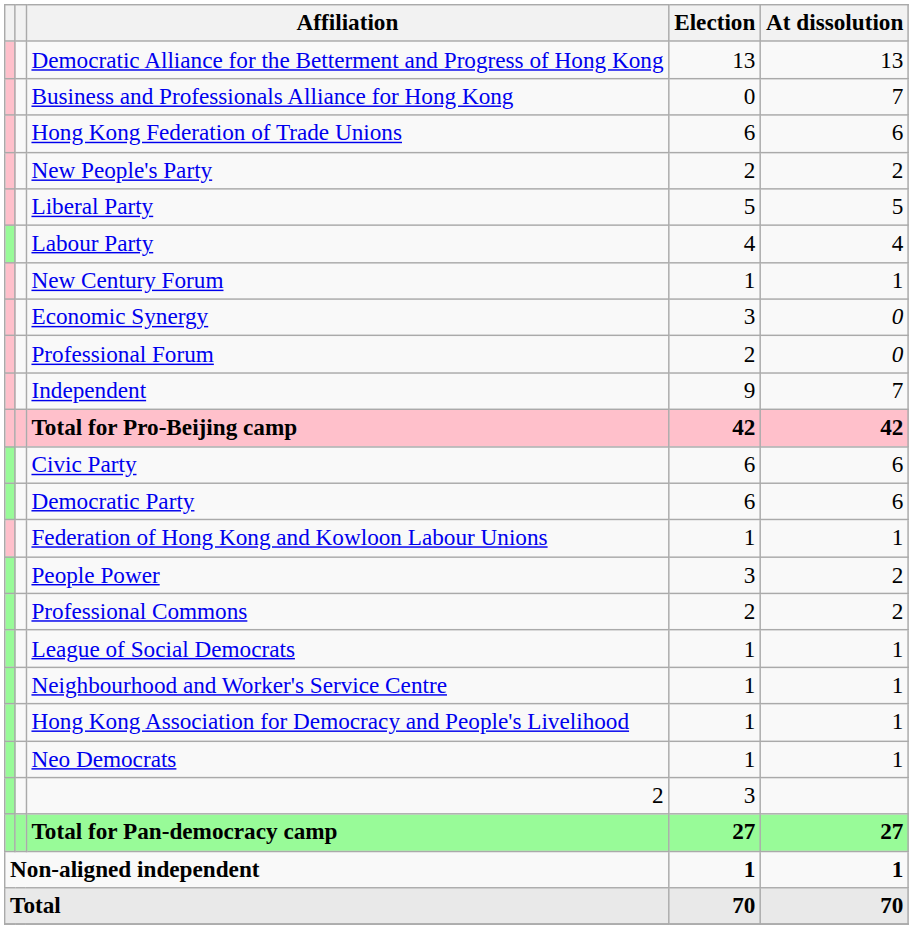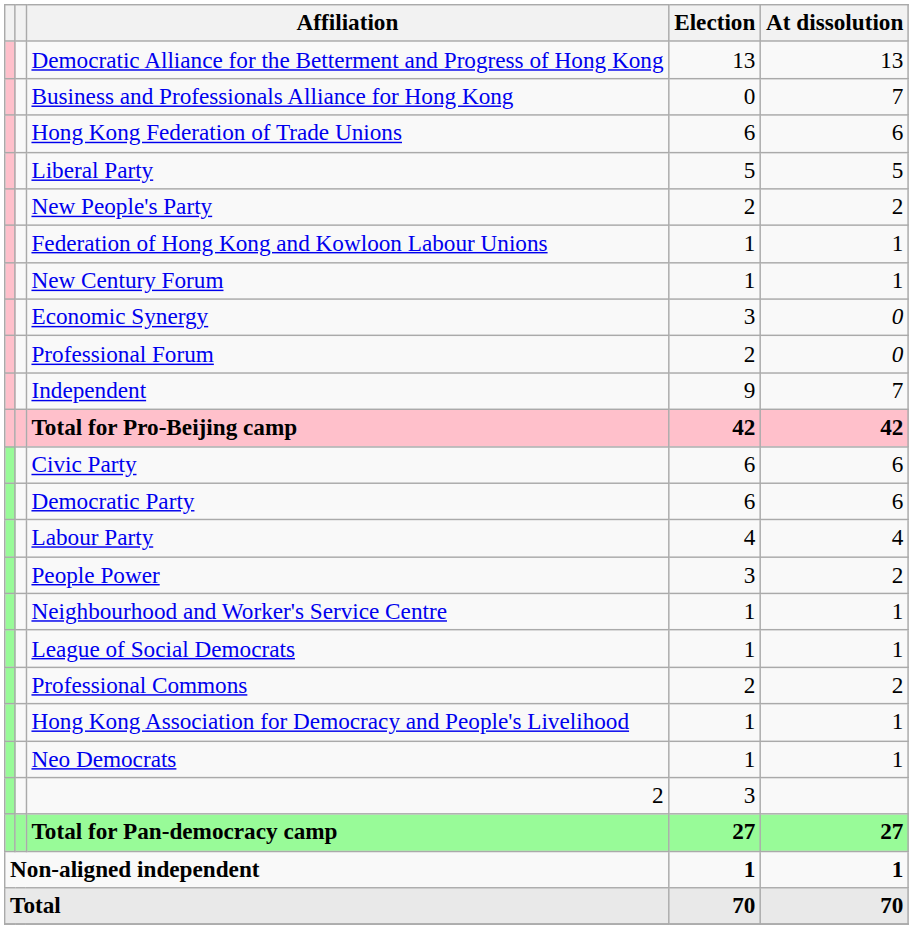rows swapped: (92, 206) <-> (122, 170)
rows swapped: (290, 538) <-> (92, 243)
rows swapped: (139, 611) <-> (239, 685)
